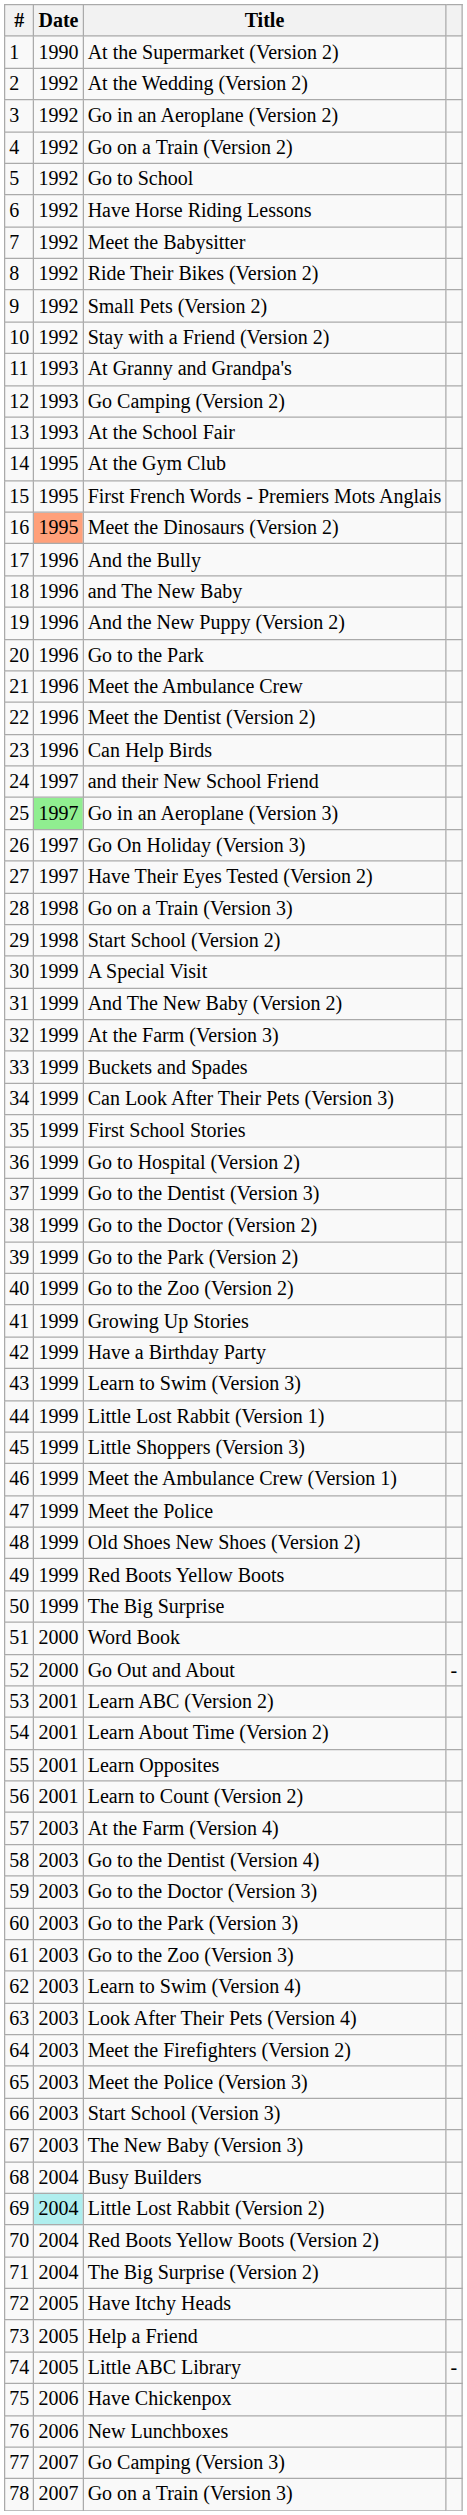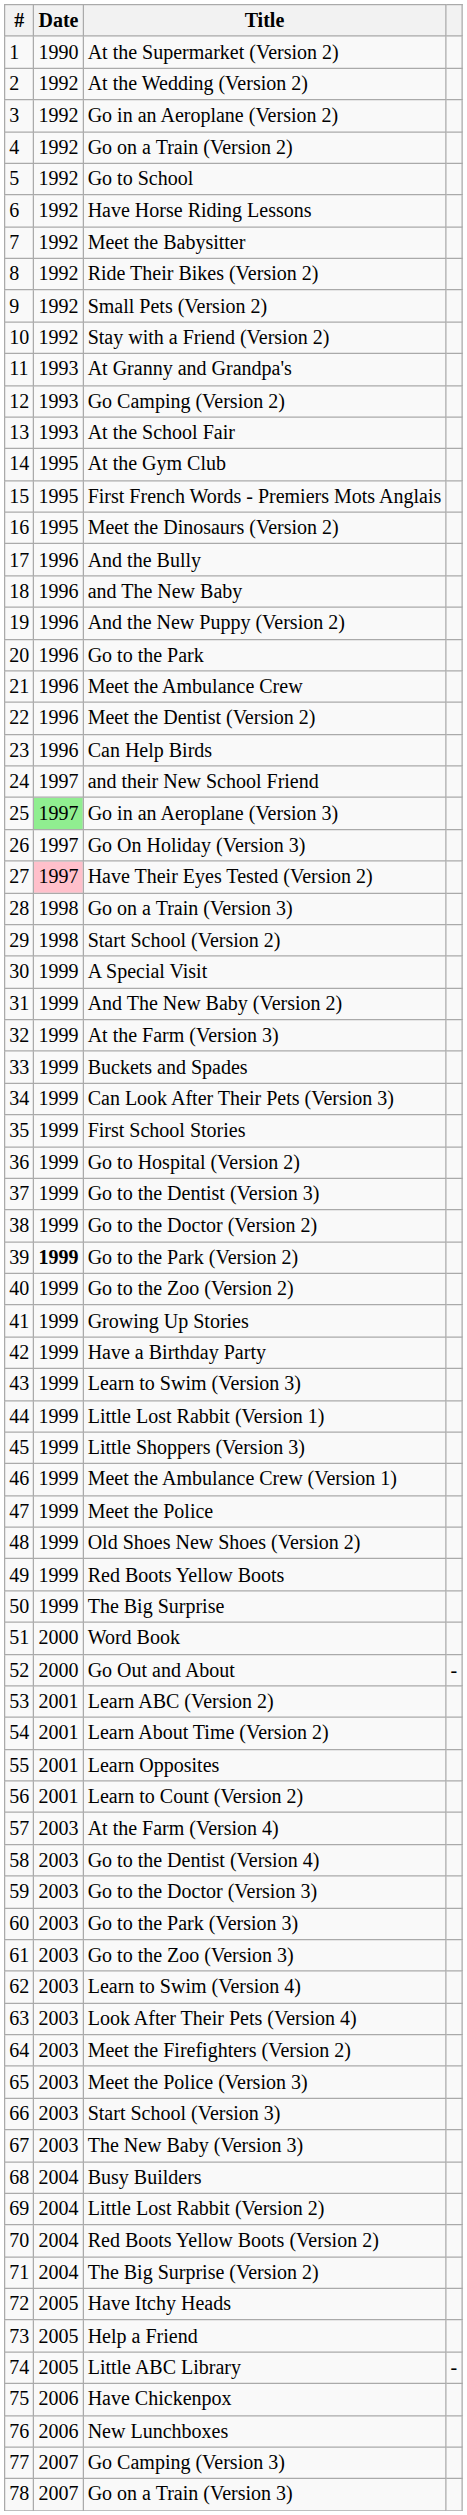(58, 527) lightsalmon background -> (58, 527) no background
(58, 876) no background -> (58, 876) pink background
(58, 1257) normal -> (58, 1257) bold
(58, 2208) paleturquoise background -> (58, 2208) no background
